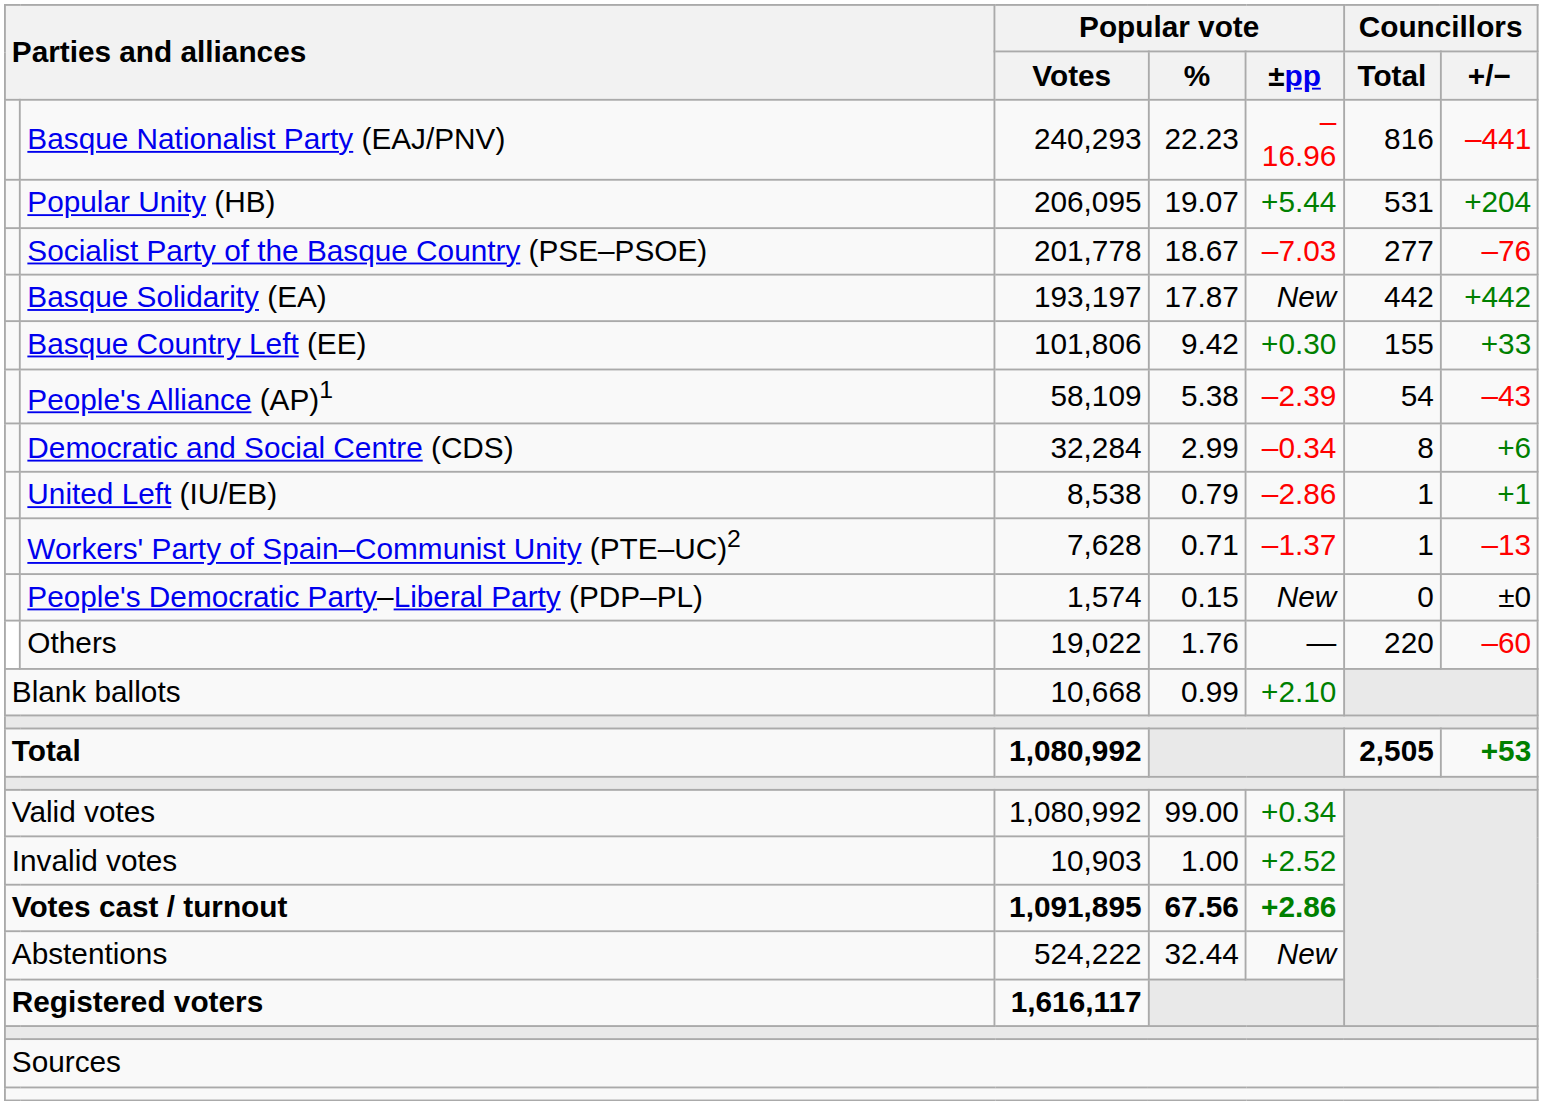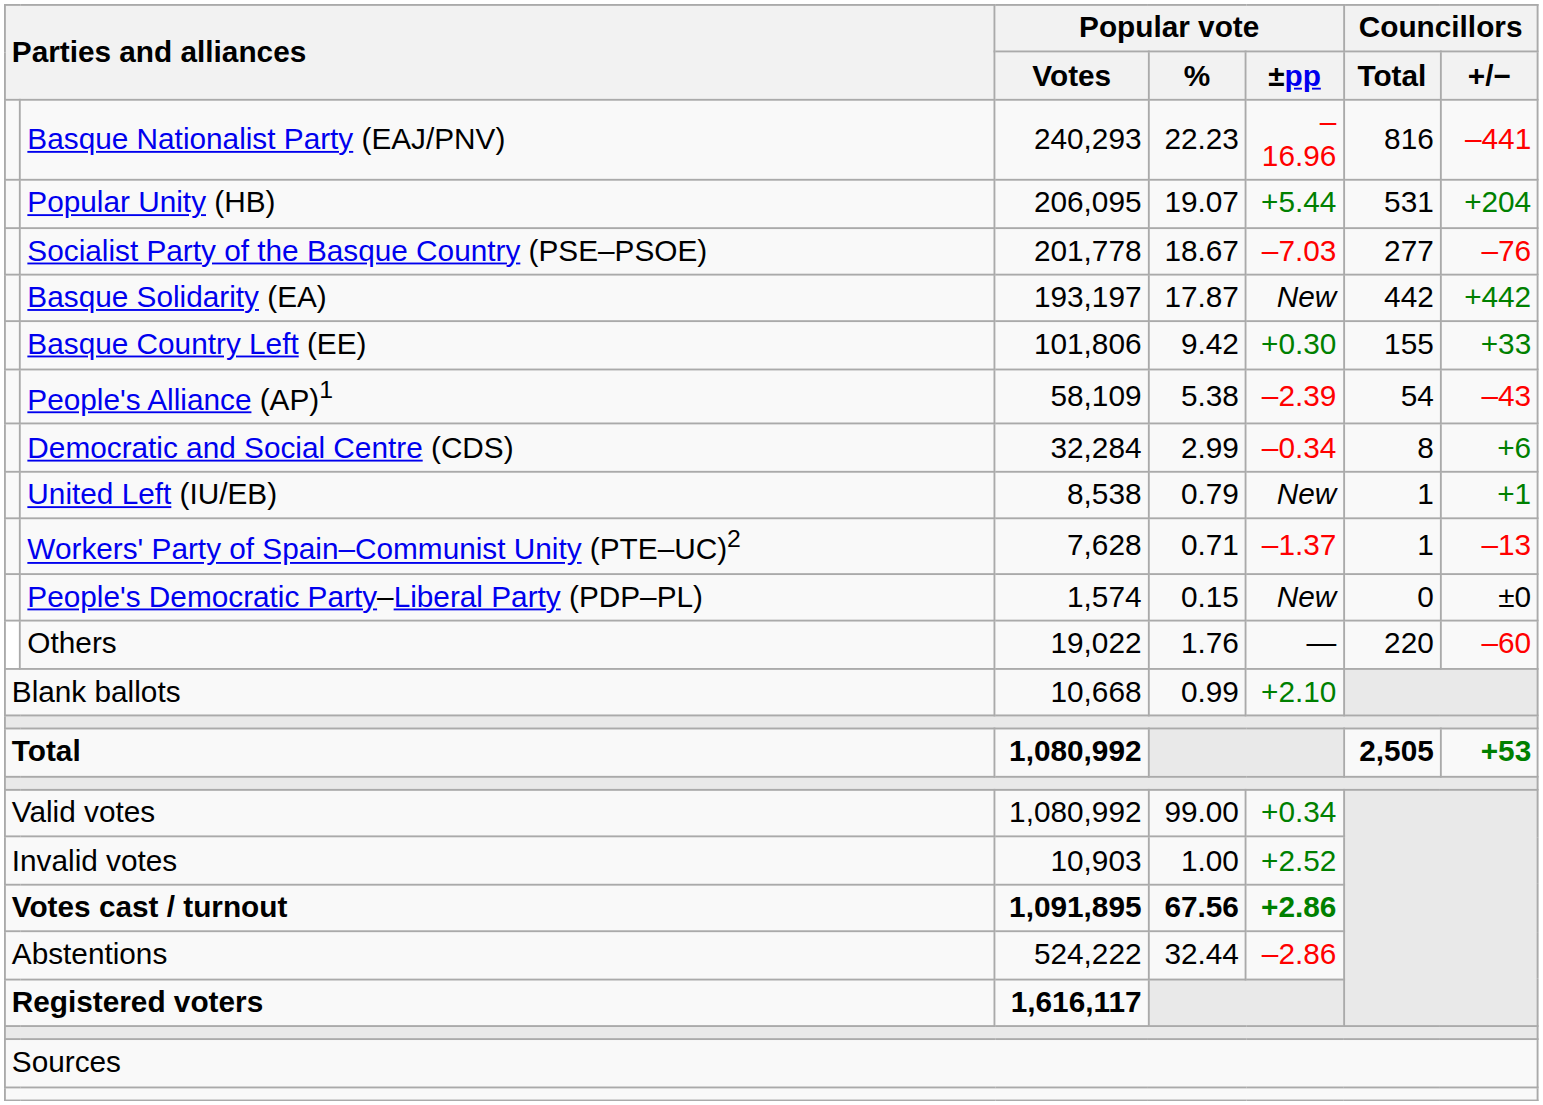(1299, 494) –2.86 -> (1307, 494) New
(1307, 954) New -> (1299, 954) –2.86
